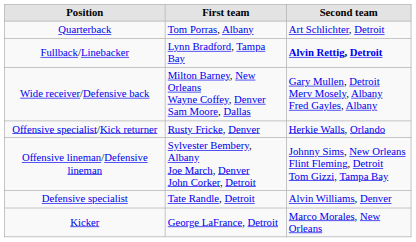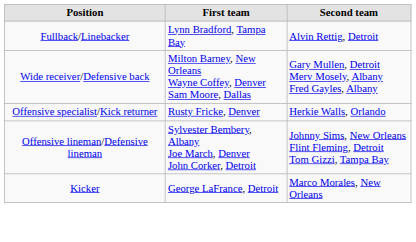- row: (85, 30)
(336, 53) bold -> (334, 36) normal
- row: (85, 199)
